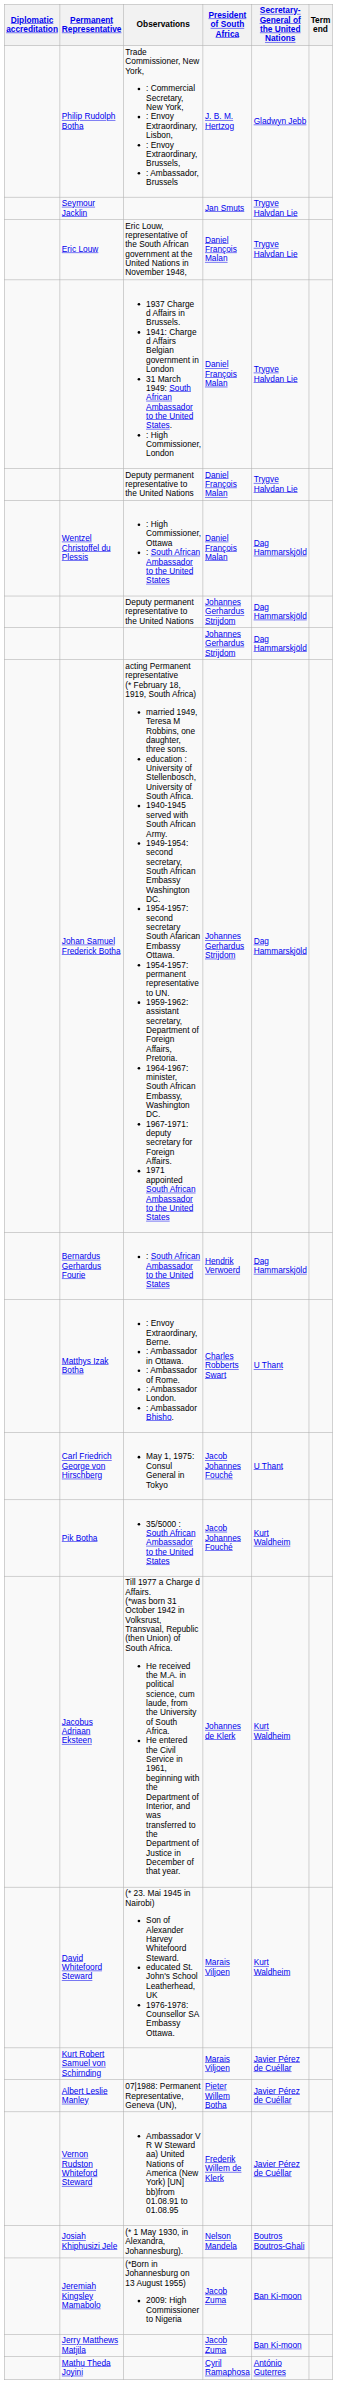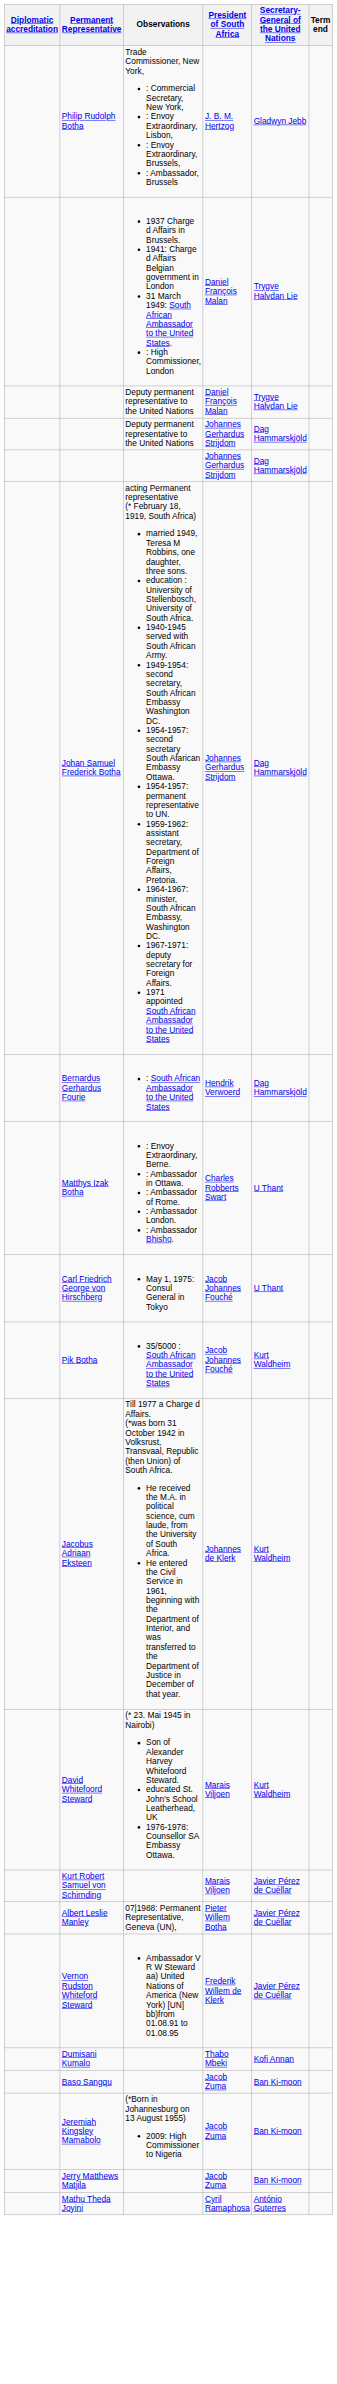- row: (78, 208)
- row: (80, 249)
- row: (86, 548)
- row: (90, 2241)
+ row: (79, 2059)
+ row: (87, 2081)
